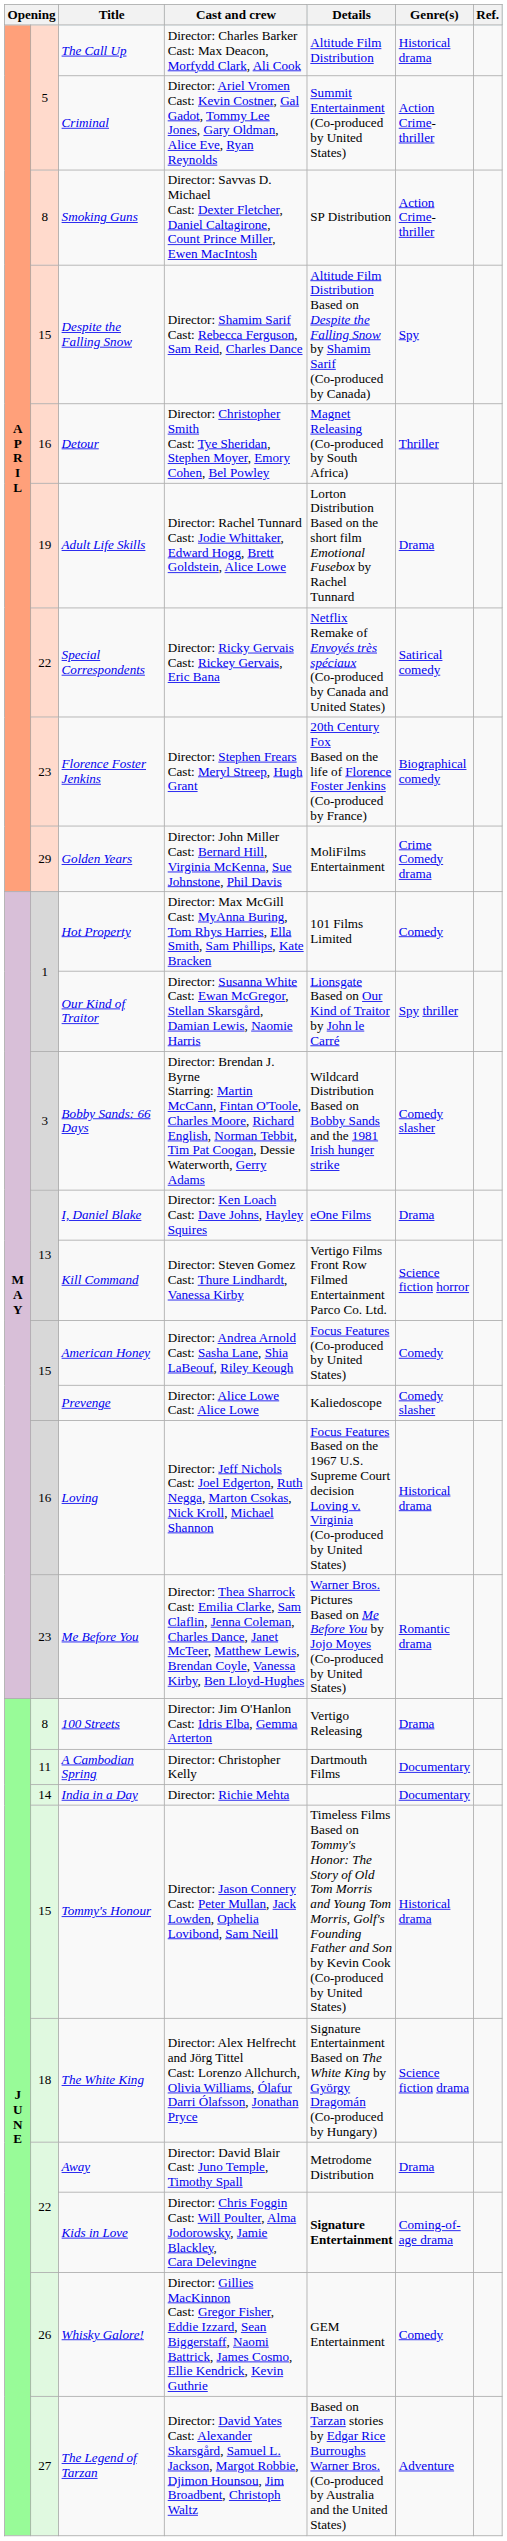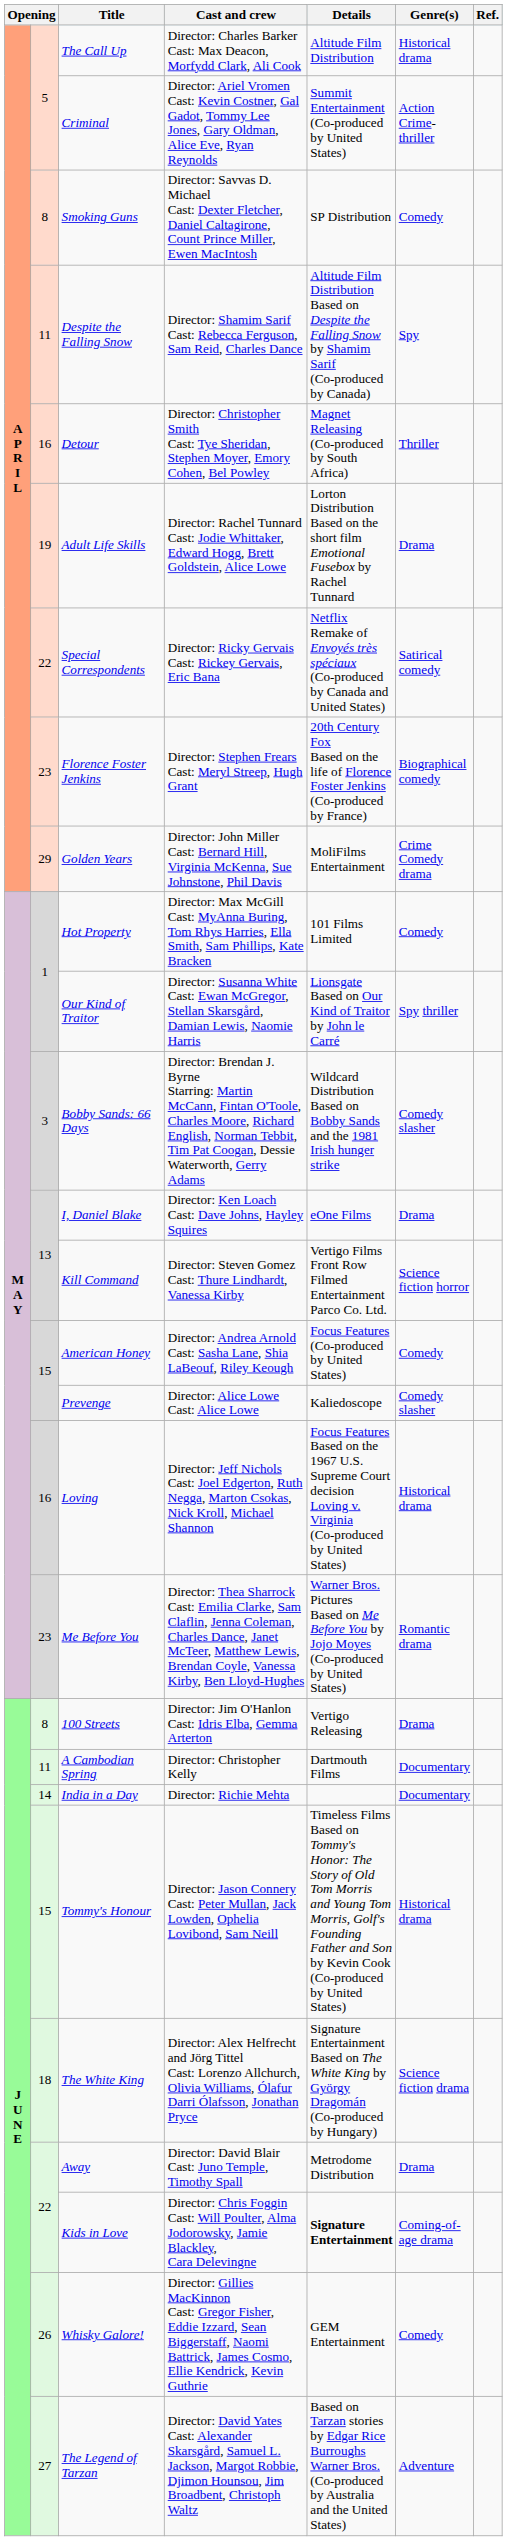(417, 217) Action Crime-thriller -> (421, 217) Comedy
(45, 334) 15 -> (45, 334) 11
